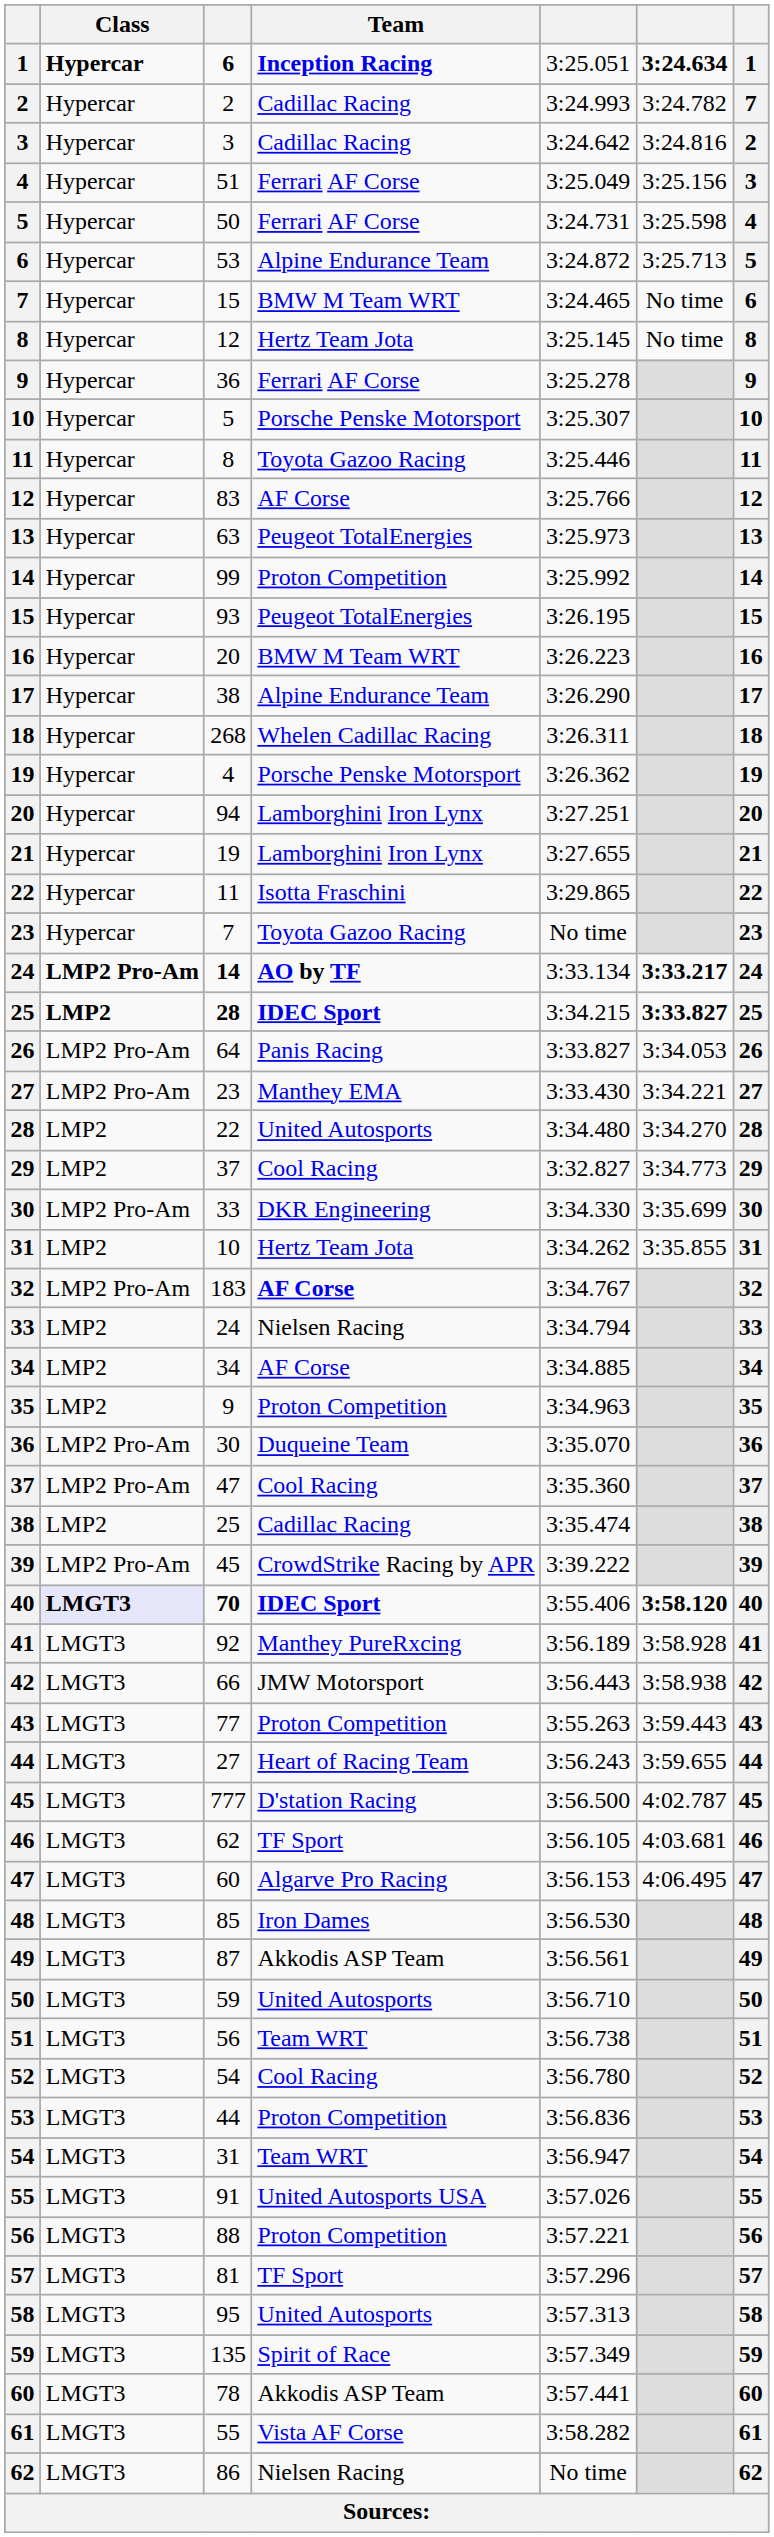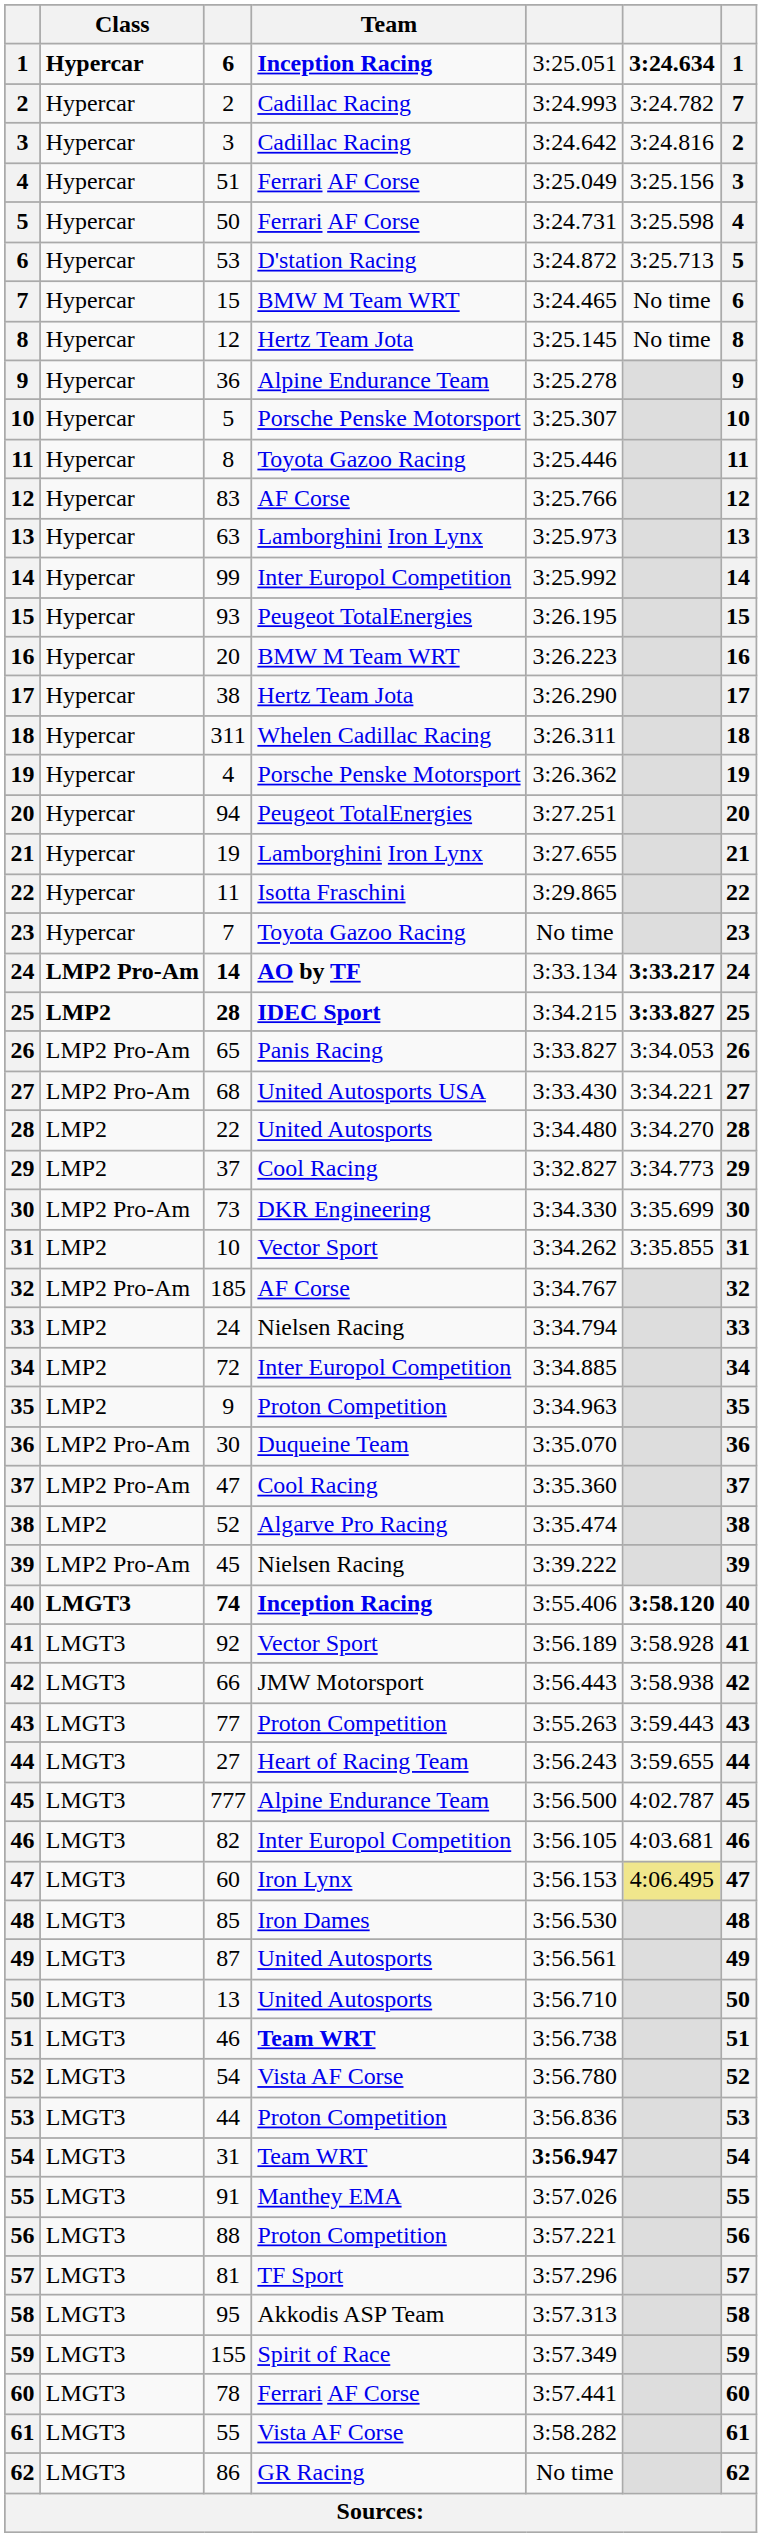(373, 260) Alpine Endurance Team -> (337, 260) D'station Racing
(338, 379) Ferrari AF Corse -> (373, 379) Alpine Endurance Team
(365, 537) Peugeot TotalEnergies -> (370, 537) Lamborghini Iron Lynx
(352, 576) Proton Competition -> (384, 576) Inter Europol Competition
(373, 695) Alpine Endurance Team -> (335, 695) Hertz Team Jota
(228, 734) 268 -> (228, 734) 311
(370, 813) Lamborghini Iron Lynx -> (365, 813) Peugeot TotalEnergies
(228, 1050) 64 -> (228, 1050) 65
(228, 1090) 23 -> (228, 1090) 68
(329, 1090) Manthey EMA -> (372, 1090) United Autosports USA
(228, 1208) 33 -> (228, 1208) 73
(335, 1248) Hertz Team Jota -> (318, 1248) Vector Sport
(228, 1287) 183 -> (228, 1287) 185
(306, 1287) bold -> (304, 1287) normal
(228, 1366) 34 -> (228, 1366) 72
(304, 1366) AF Corse -> (384, 1366) Inter Europol Competition
(228, 1524) 25 -> (228, 1524) 52
(334, 1524) Cadillac Racing -> (352, 1524) Algarve Pro Racing
(396, 1563) CrowdStrike Racing by APR -> (331, 1563) Nielsen Racing
(88, 1603) lavender background -> (88, 1603) no background
(228, 1603) 70 -> (228, 1603) 74
(319, 1603) IDEC Sport -> (345, 1603) Inception Racing
(359, 1642) Manthey PureRxcing -> (318, 1642) Vector Sport
(337, 1800) D'station Racing -> (373, 1800) Alpine Endurance Team
(228, 1840) 62 -> (228, 1840) 82
(300, 1840) TF Sport -> (384, 1840) Inter Europol Competition
(352, 1879) Algarve Pro Racing -> (305, 1879) Iron Lynx
(685, 1879) no background -> (672, 1879) khaki background
(351, 1958) Akkodis ASP Team -> (345, 1958) United Autosports
(228, 1998) 59 -> (228, 1998) 13
(228, 2037) 56 -> (228, 2037) 46
(312, 2037) normal -> (316, 2037) bold
(318, 2077) Cool Racing -> (330, 2077) Vista AF Corse
(588, 2156) normal -> (575, 2156) bold
(372, 2195) United Autosports USA -> (329, 2195) Manthey EMA
(345, 2314) United Autosports -> (351, 2314) Akkodis ASP Team
(228, 2353) 135 -> (228, 2353) 155
(351, 2393) Akkodis ASP Team -> (338, 2393) Ferrari AF Corse
(331, 2472) Nielsen Racing -> (311, 2472) GR Racing
